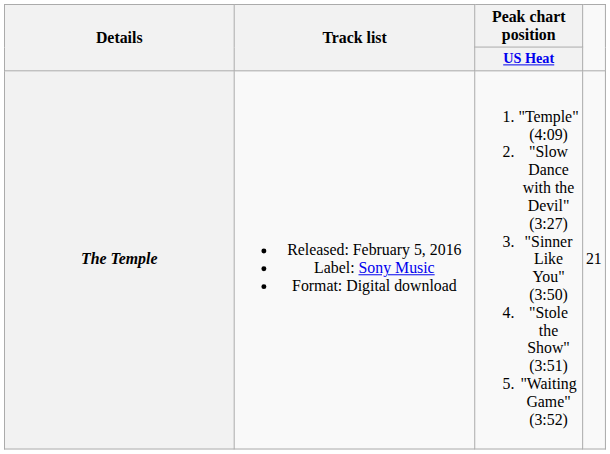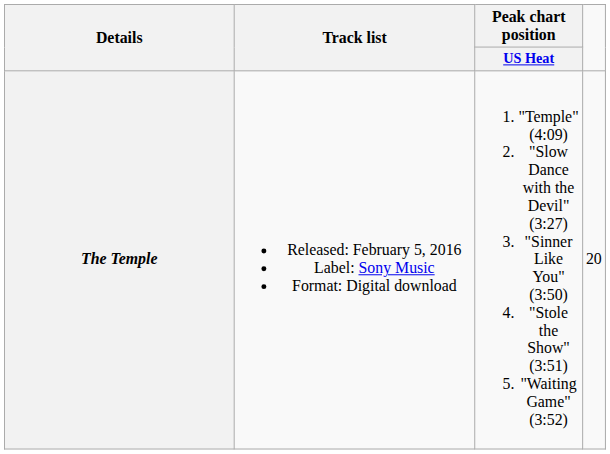(594, 259) 21 -> (594, 259) 20
